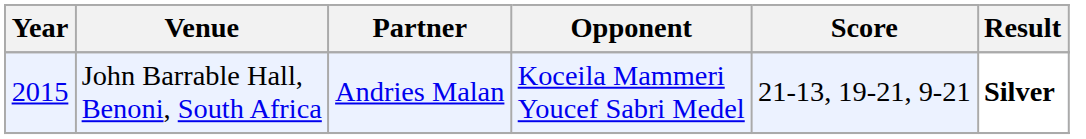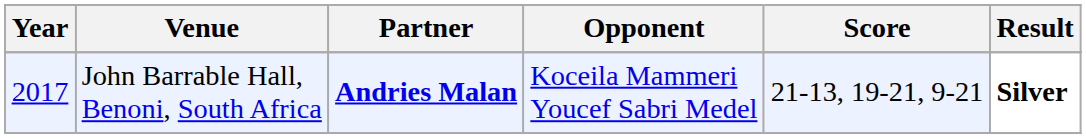(40, 91) 2015 -> (40, 91) 2017
(420, 91) normal -> (426, 91) bold
